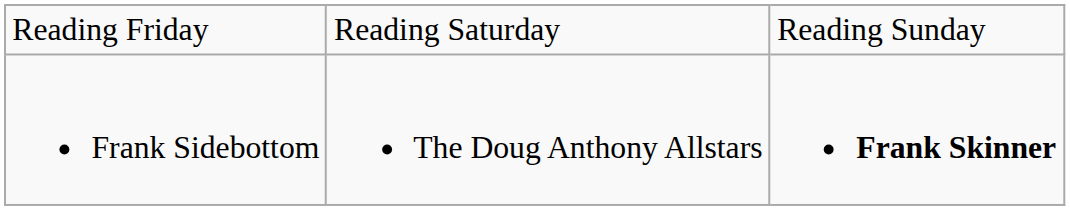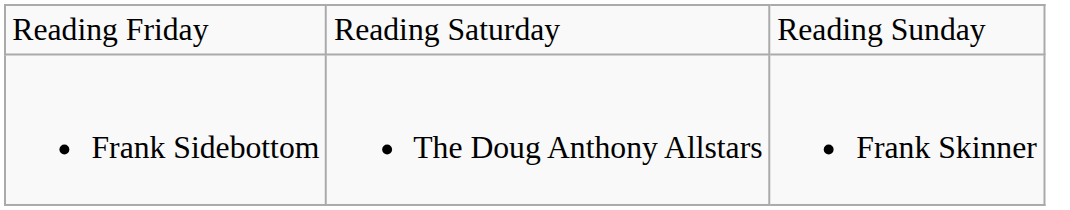(917, 148) bold -> (907, 148) normal
